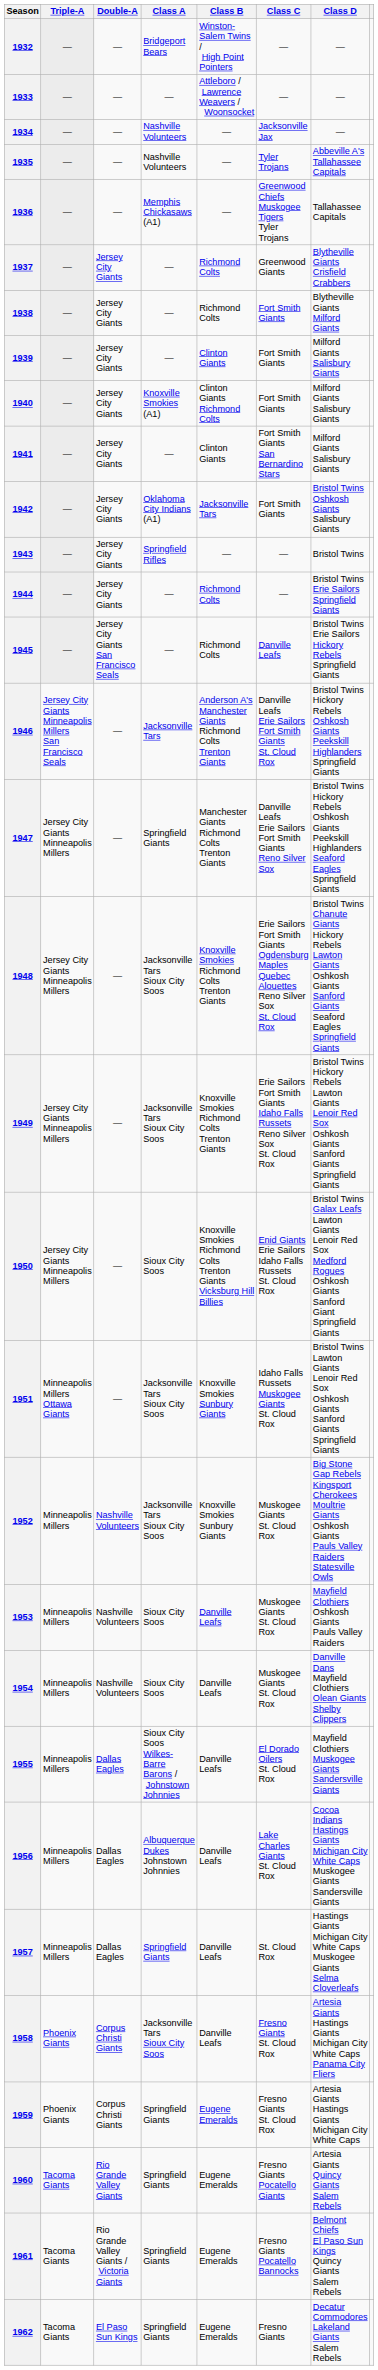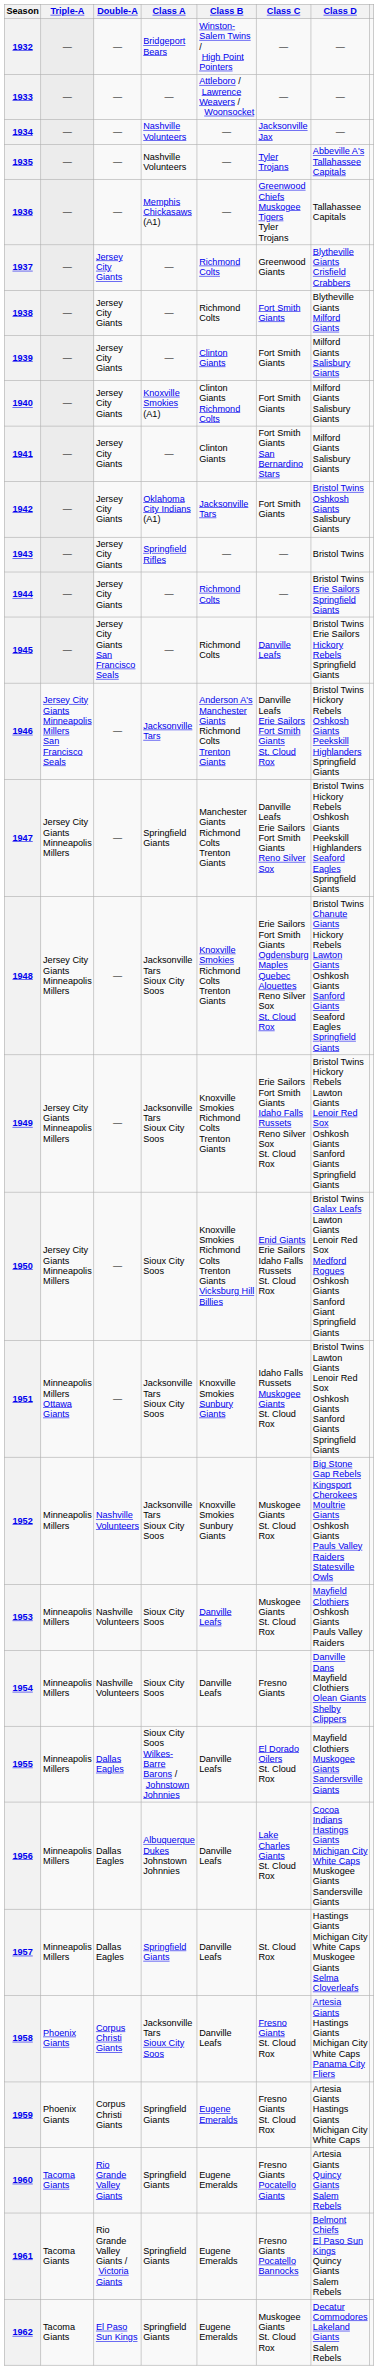(279, 1688) Muskogee Giants St. Cloud Rox -> (273, 1688) Fresno Giants
(273, 2332) Fresno Giants -> (279, 2332) Muskogee Giants St. Cloud Rox
